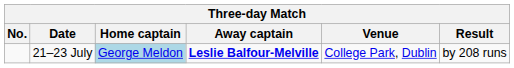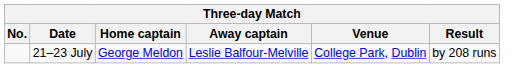(140, 53) lightblue background -> (140, 53) no background
(254, 53) bold -> (249, 53) normal
